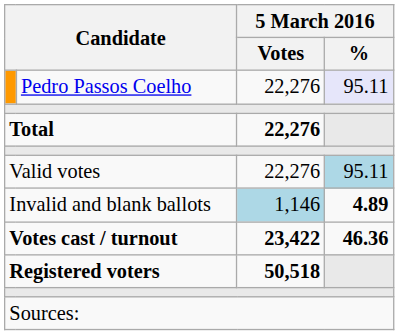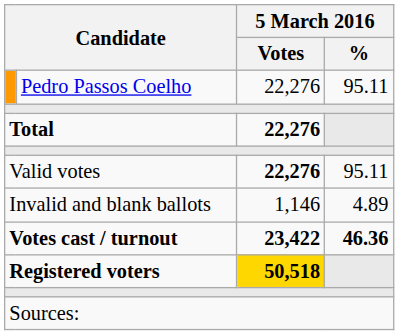(366, 86) lavender background -> (366, 86) no background
(292, 171) normal -> (292, 171) bold
(366, 171) lightblue background -> (366, 171) no background
(297, 204) lightblue background -> (297, 204) no background
(371, 204) bold -> (371, 204) normal
(292, 270) no background -> (292, 270) gold background
